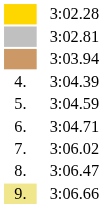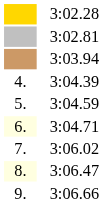(20, 126) no background -> (20, 126) lightyellow background
(20, 171) no background -> (20, 171) lightyellow background
(20, 193) khaki background -> (20, 193) no background
